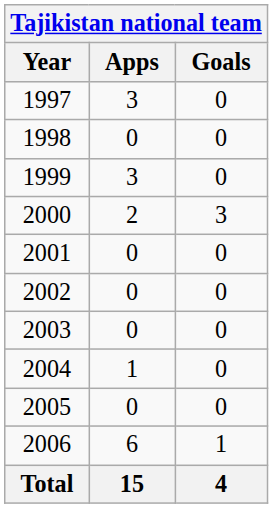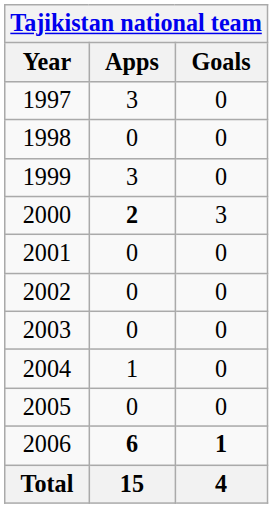(132, 215) normal -> (132, 215) bold
(132, 445) normal -> (132, 445) bold
(221, 445) normal -> (221, 445) bold
